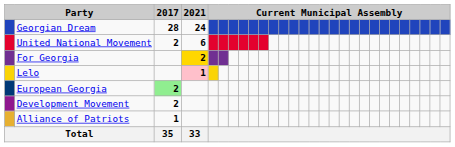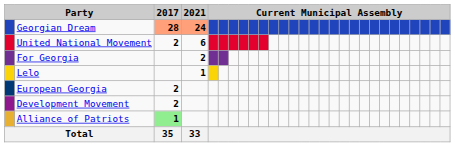(173, 27) no background -> (173, 27) lightsalmon background
(200, 27) no background -> (200, 27) lightsalmon background
(203, 58) gold background -> (203, 58) no background
(203, 73) pink background -> (203, 73) no background
(176, 88) lightgreen background -> (176, 88) no background
(176, 119) no background -> (176, 119) lightgreen background
